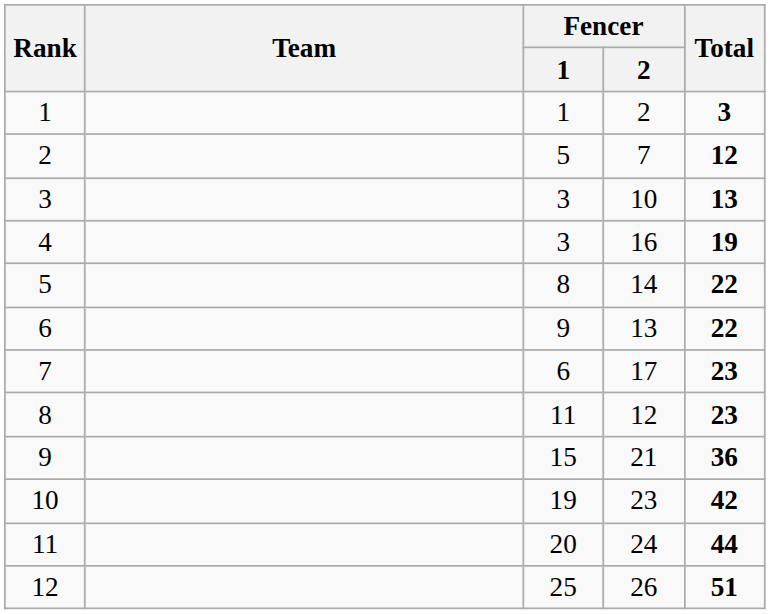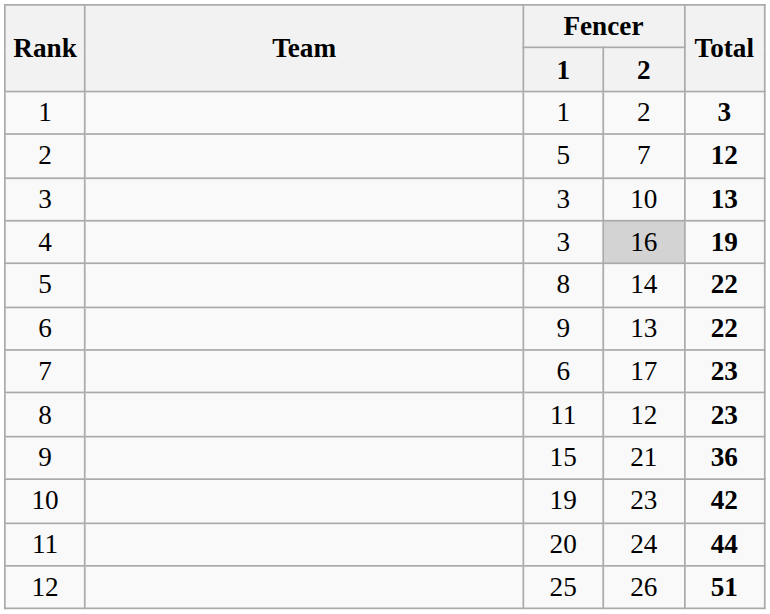(644, 241) no background -> (644, 241) lightgrey background
